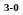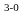(11, 8) bold -> (11, 8) normal
